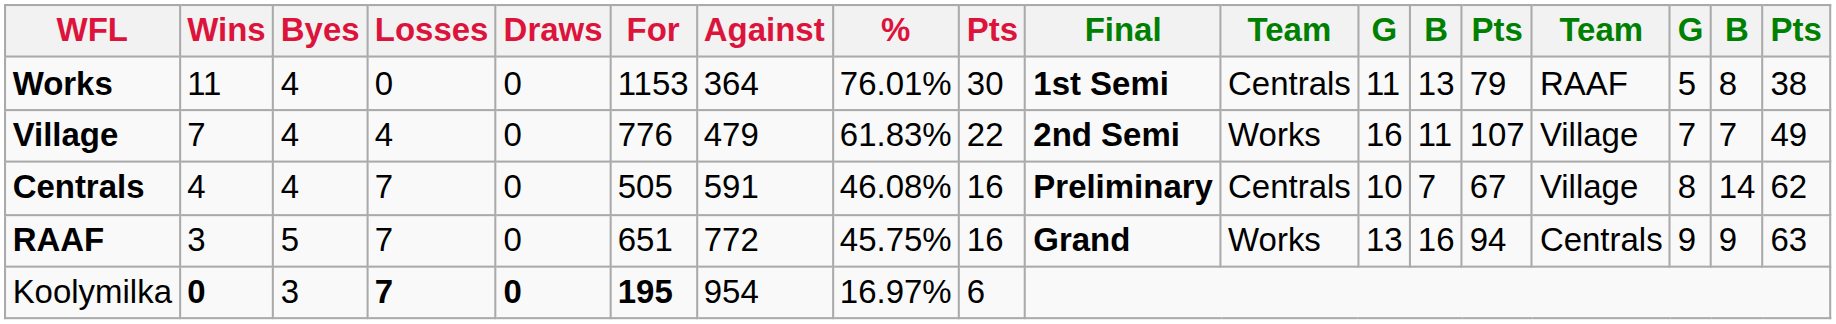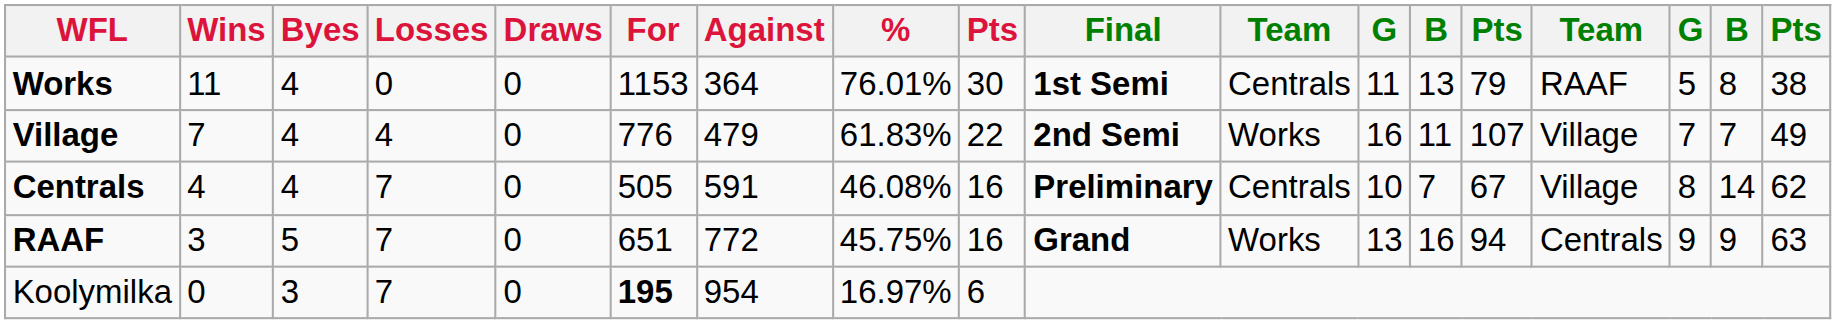(196, 291) bold -> (196, 291) normal
(384, 291) bold -> (384, 291) normal
(513, 291) bold -> (513, 291) normal
